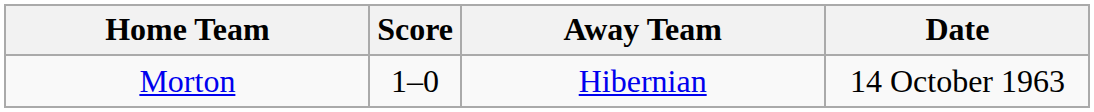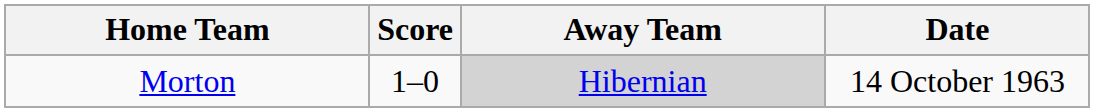(643, 80) no background -> (643, 80) lightgrey background
